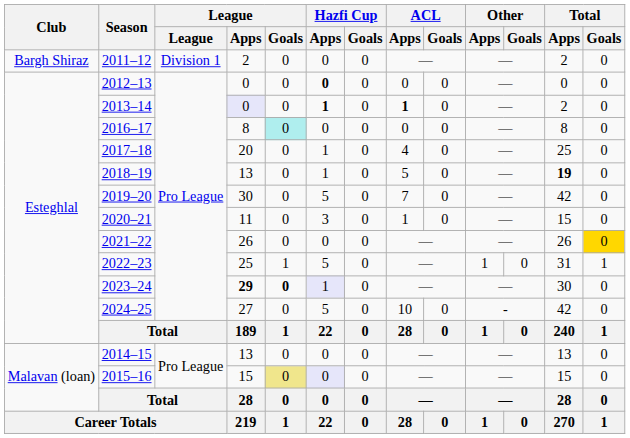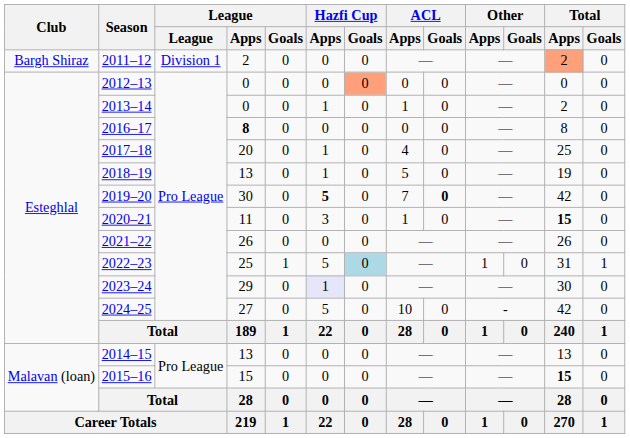(564, 60) no background -> (564, 60) lightsalmon background
(325, 83) bold -> (325, 83) normal
(365, 83) no background -> (365, 83) lightsalmon background
(246, 106) lavender background -> (246, 106) no background
(325, 106) bold -> (325, 106) normal
(405, 106) bold -> (405, 106) normal
(246, 128) normal -> (246, 128) bold
(286, 128) paleturquoise background -> (286, 128) no background
(564, 173) bold -> (564, 173) normal
(325, 196) normal -> (325, 196) bold
(445, 196) normal -> (445, 196) bold
(564, 219) normal -> (564, 219) bold
(604, 241) gold background -> (604, 241) no background
(365, 264) no background -> (365, 264) lightblue background
(246, 286) bold -> (246, 286) normal
(286, 286) bold -> (286, 286) normal
(286, 377) khaki background -> (286, 377) no background
(325, 377) lavender background -> (325, 377) no background
(564, 377) normal -> (564, 377) bold
